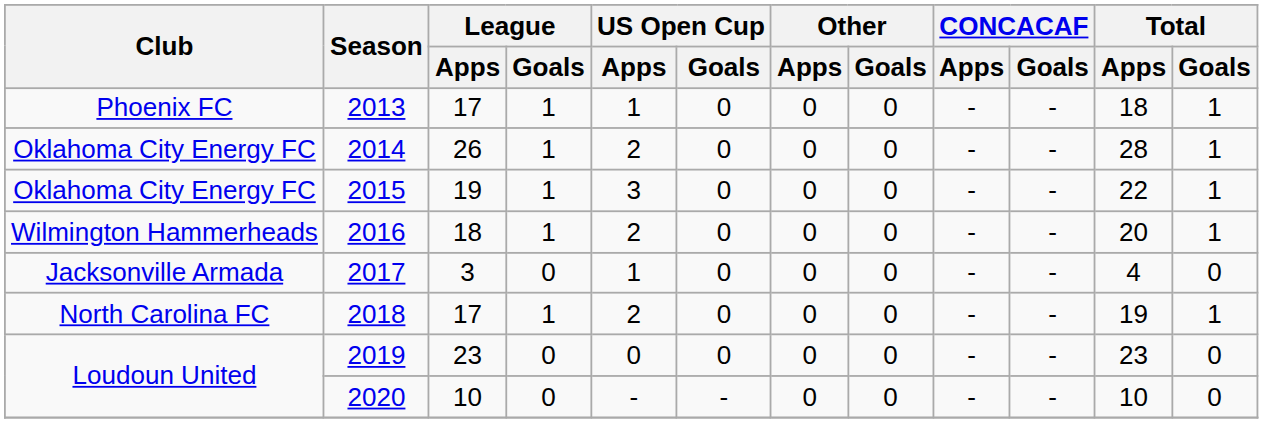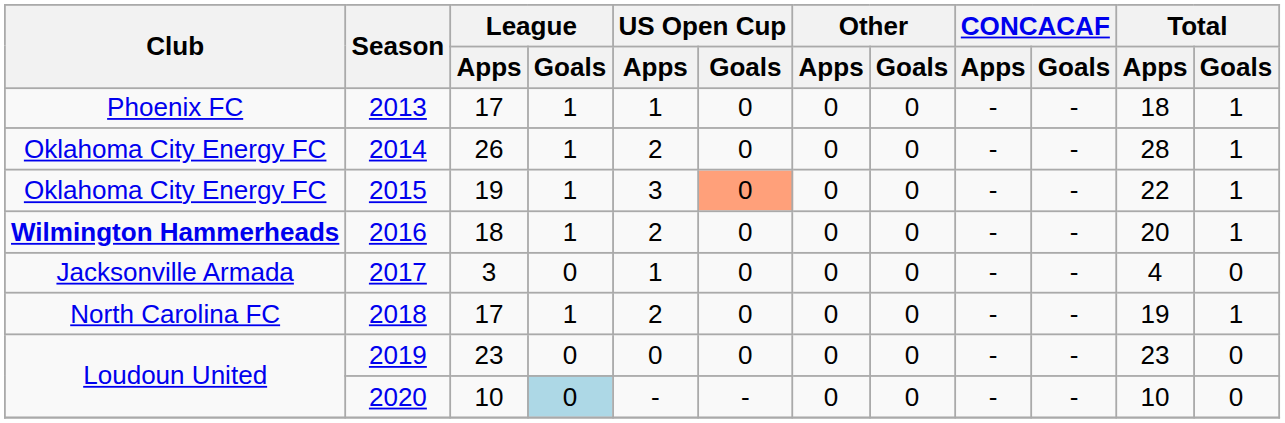(724, 191) no background -> (745, 191) lightsalmon background
(164, 232) normal -> (175, 232) bold
(549, 396) no background -> (570, 396) lightblue background
